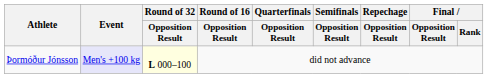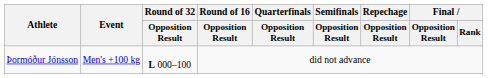(111, 60) lavender background -> (111, 60) no background
(170, 65) lightyellow background -> (170, 65) no background
